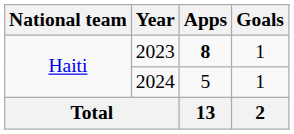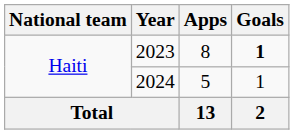(205, 50) bold -> (205, 50) normal
(260, 50) normal -> (260, 50) bold
